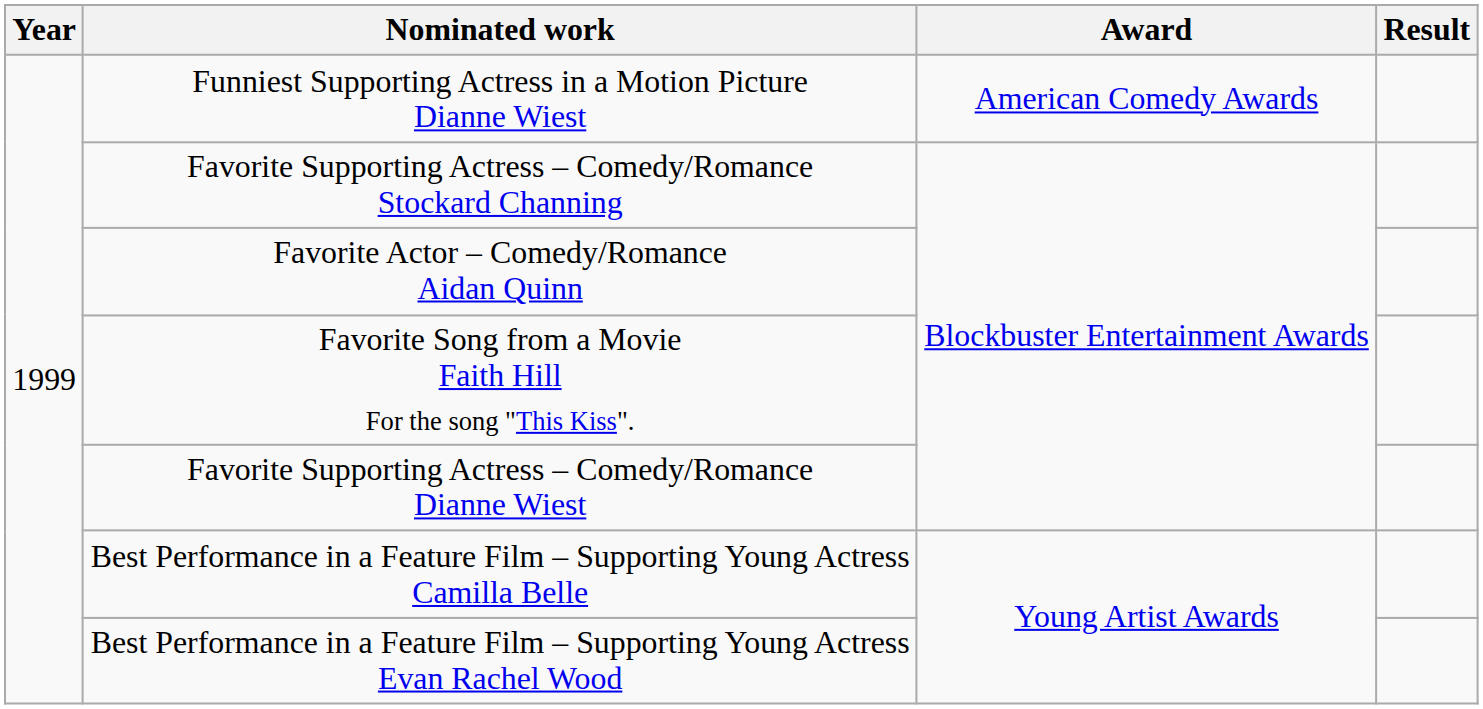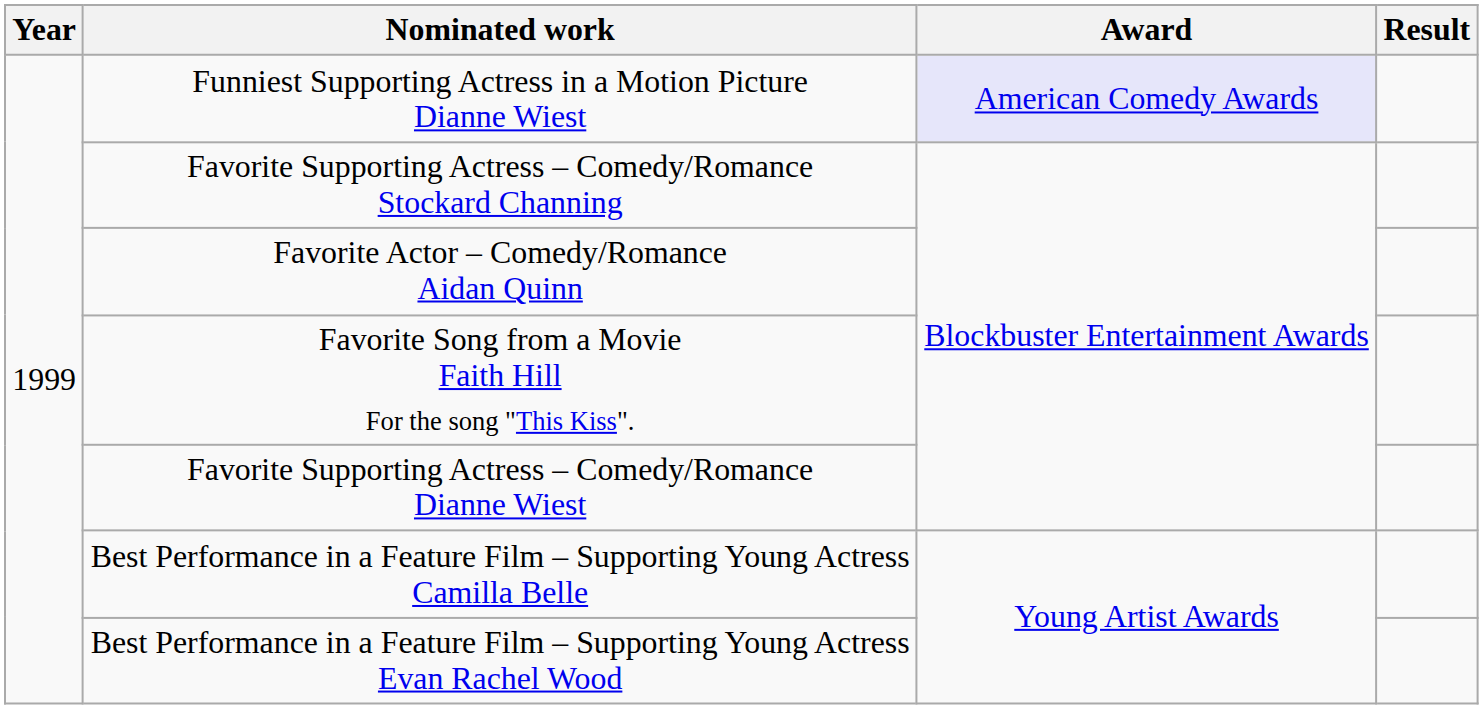(1147, 98) no background -> (1147, 98) lavender background
